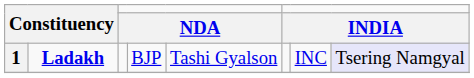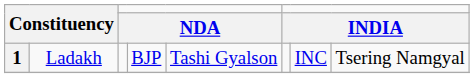(73, 57) bold -> (74, 57) normal
(400, 57) lavender background -> (400, 57) no background
